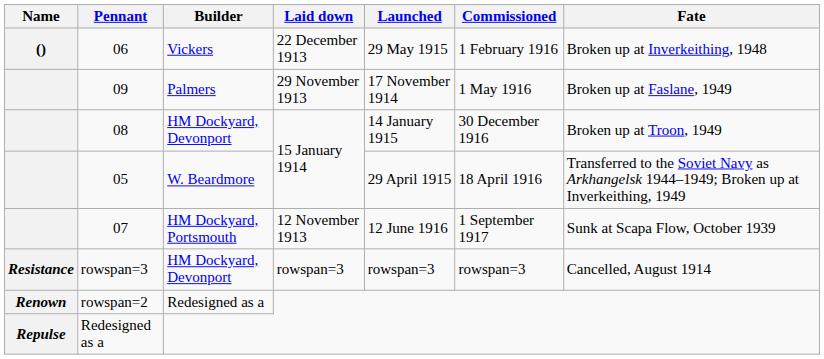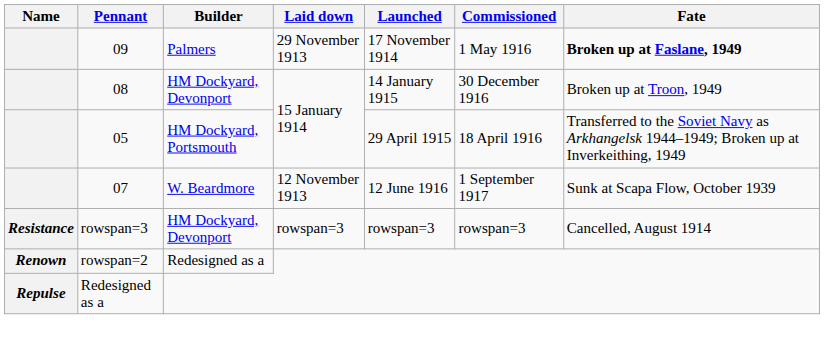- row: (121, 48)
(649, 89) normal -> (654, 48) bold
(211, 179) W. Beardmore -> (213, 138) HM Dockyard, Portsmouth
(213, 228) HM Dockyard, Portsmouth -> (211, 187) W. Beardmore
